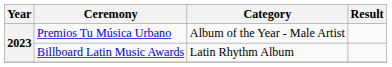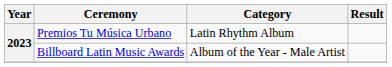(267, 33) Album of the Year - Male Artist -> (242, 33) Latin Rhythm Album
(242, 52) Latin Rhythm Album -> (267, 52) Album of the Year - Male Artist
